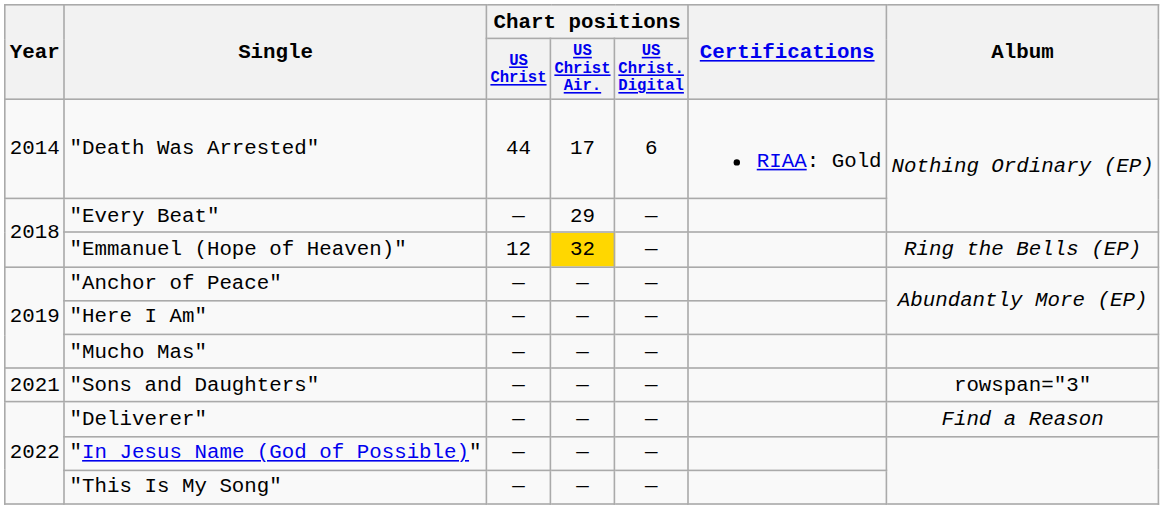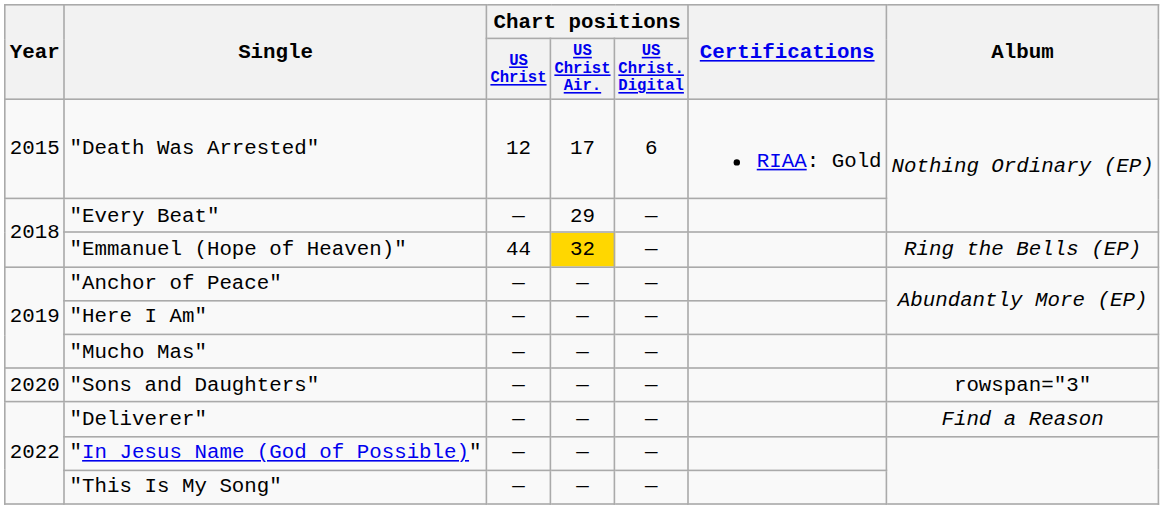(35, 149) 2014 -> (35, 149) 2015
(518, 149) 44 -> (518, 149) 12
(518, 250) 12 -> (518, 250) 44
(35, 385) 2021 -> (35, 385) 2020
